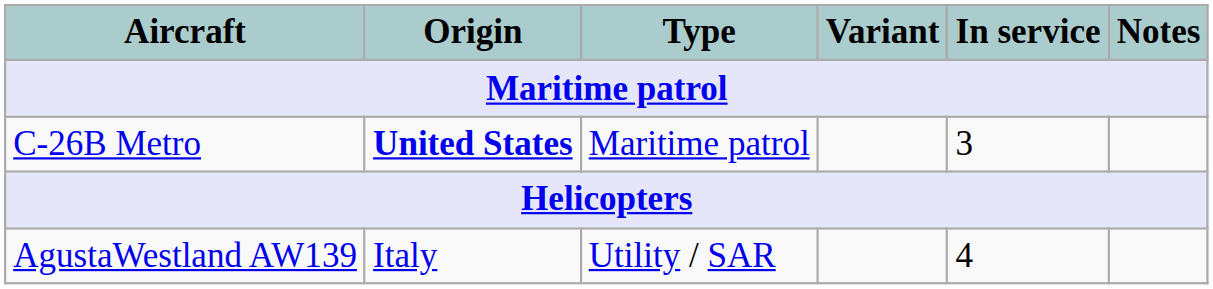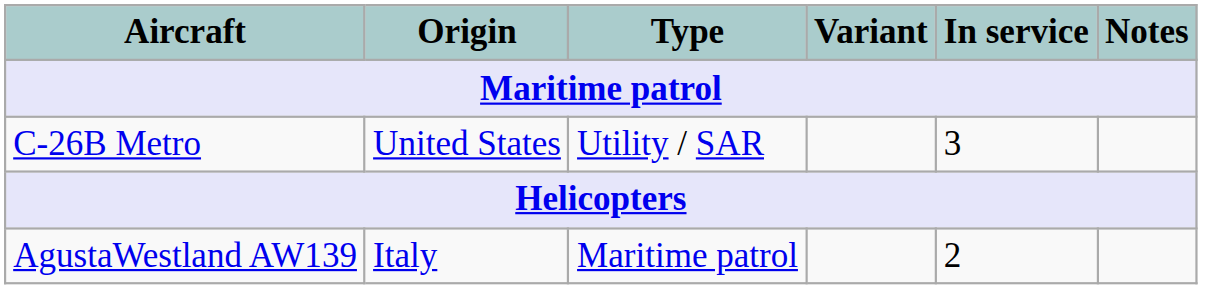(473, 143) bold -> (467, 143) normal
(699, 143) Maritime patrol -> (671, 143) Utility / SAR
(682, 254) Utility / SAR -> (688, 254) Maritime patrol
(964, 254) 4 -> (953, 254) 2
